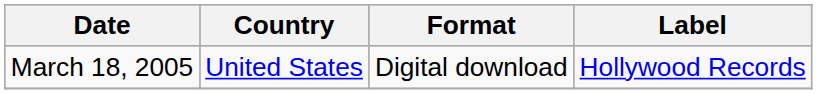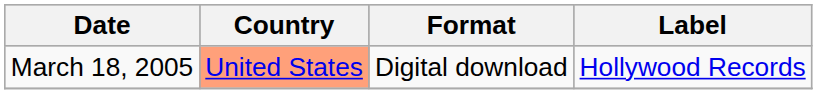(284, 66) no background -> (284, 66) lightsalmon background
